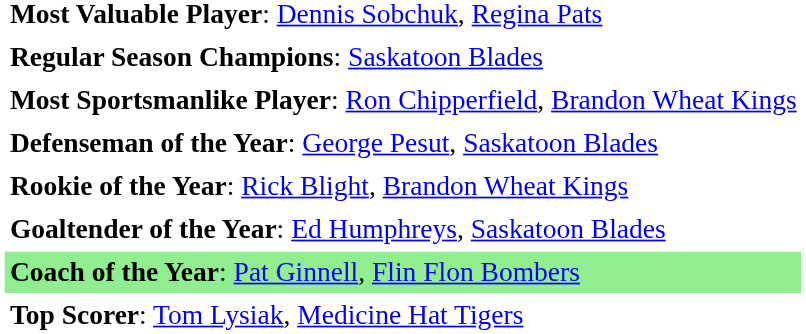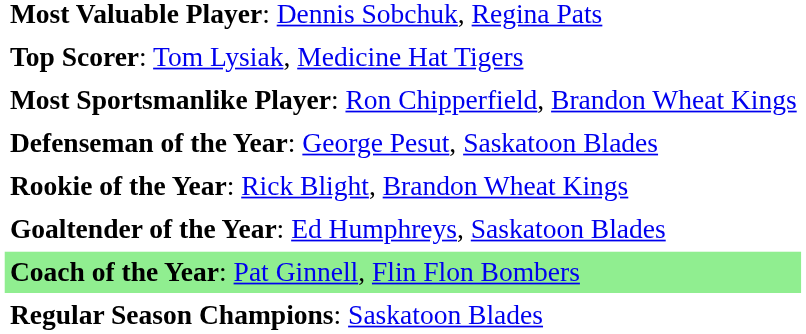(276, 57) Regular Season Champions: Saskatoon Blades -> (267, 57) Top Scorer: Tom Lysiak, Medicine Hat Tigers
(267, 314) Top Scorer: Tom Lysiak, Medicine Hat Tigers -> (276, 314) Regular Season Champions: Saskatoon Blades
